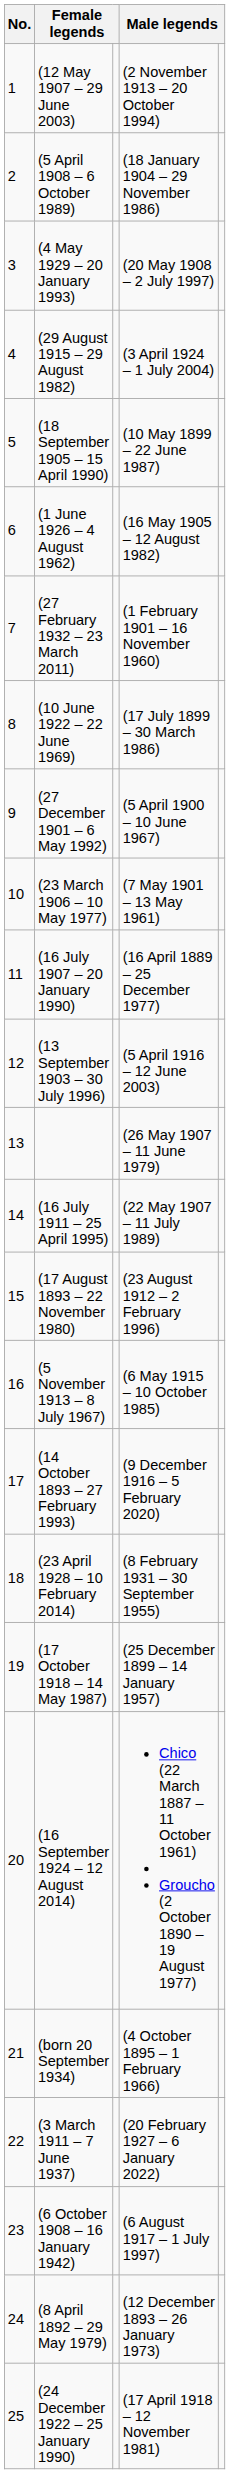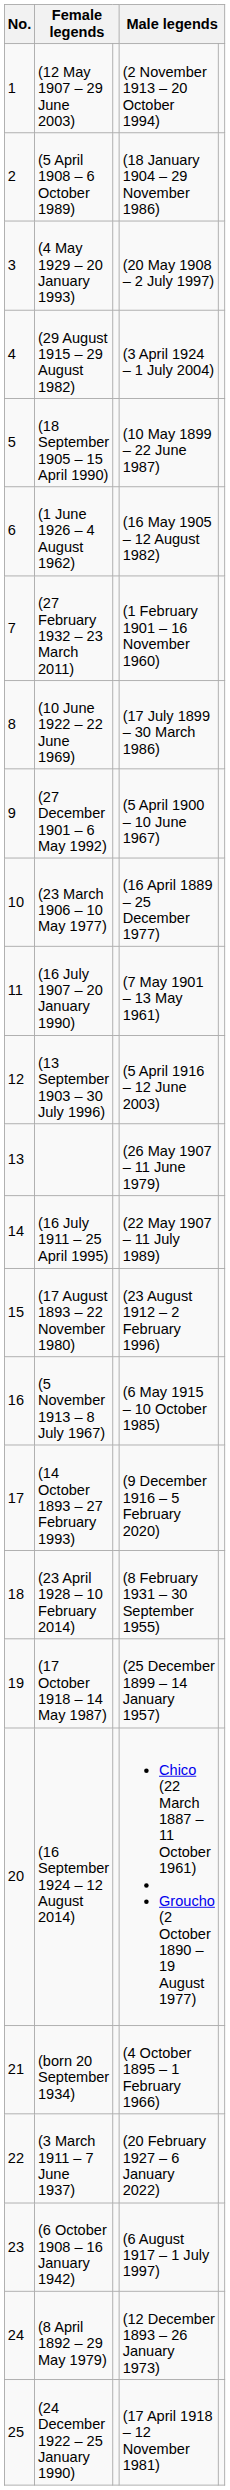(163, 902) (7 May 1901 – 13 May 1961) -> (168, 910) (16 April 1889 – 25 December 1977)
(168, 982) (16 April 1889 – 25 December 1977) -> (163, 998) (7 May 1901 – 13 May 1961)
